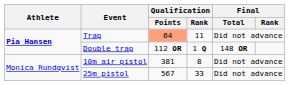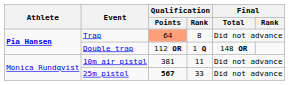(199, 35) 11 -> (199, 35) 8
(199, 61) 8 -> (199, 61) 11
(168, 73) normal -> (168, 73) bold
